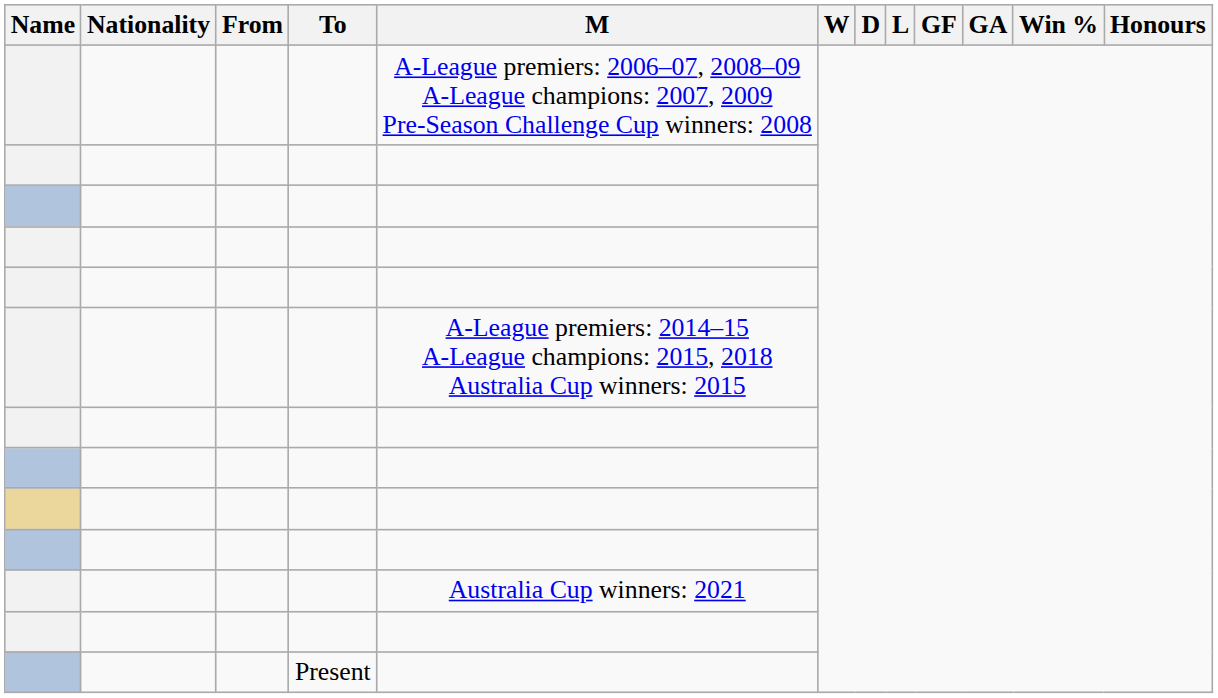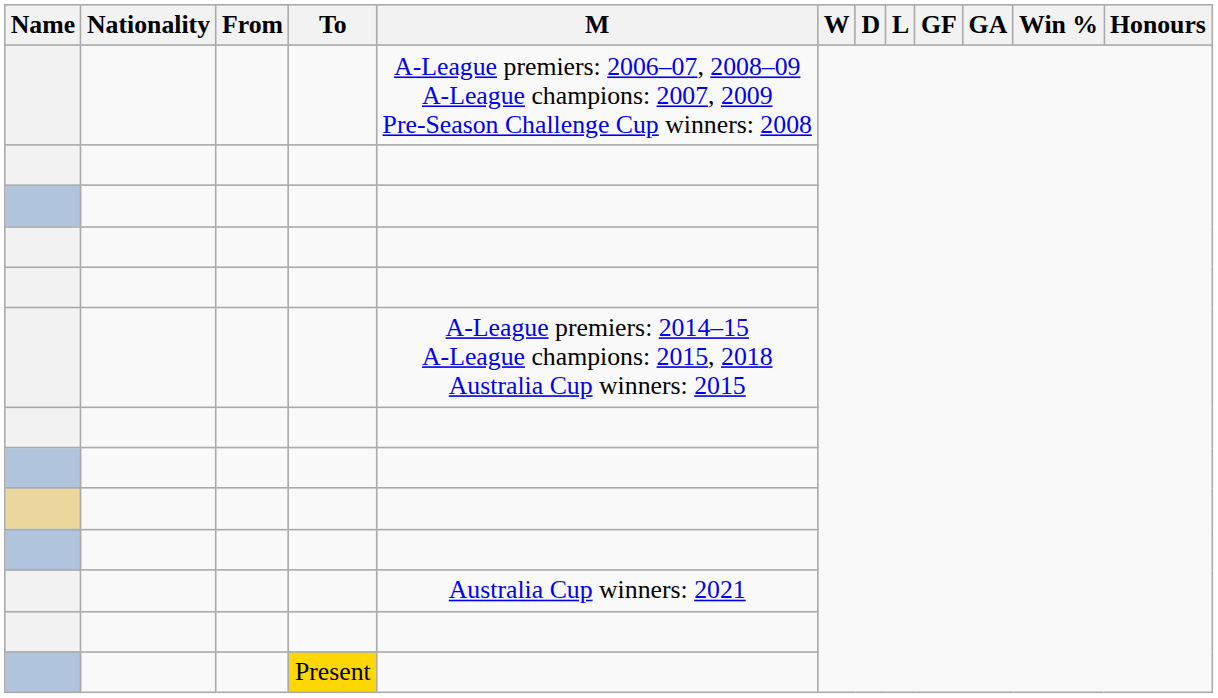(333, 671) no background -> (333, 671) gold background
